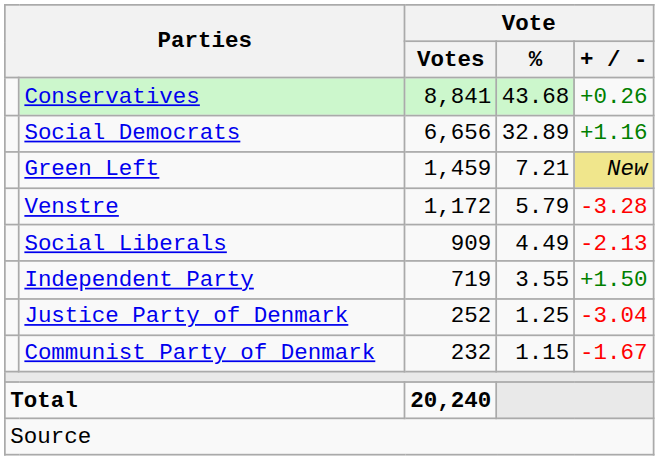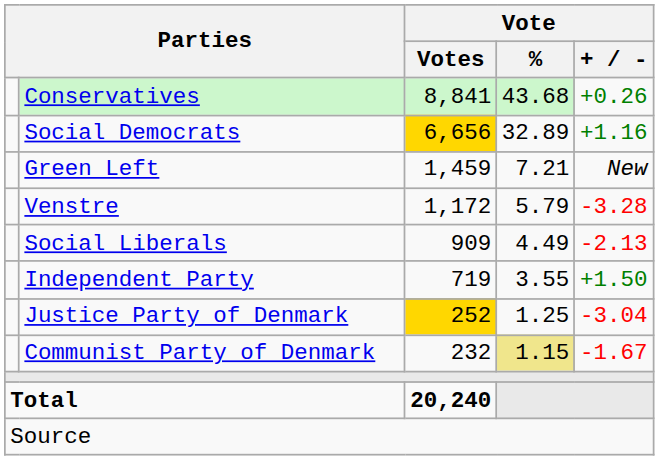(457, 133) no background -> (457, 133) gold background
(627, 170) khaki background -> (627, 170) no background
(471, 316) no background -> (471, 316) gold background
(542, 353) no background -> (542, 353) khaki background
